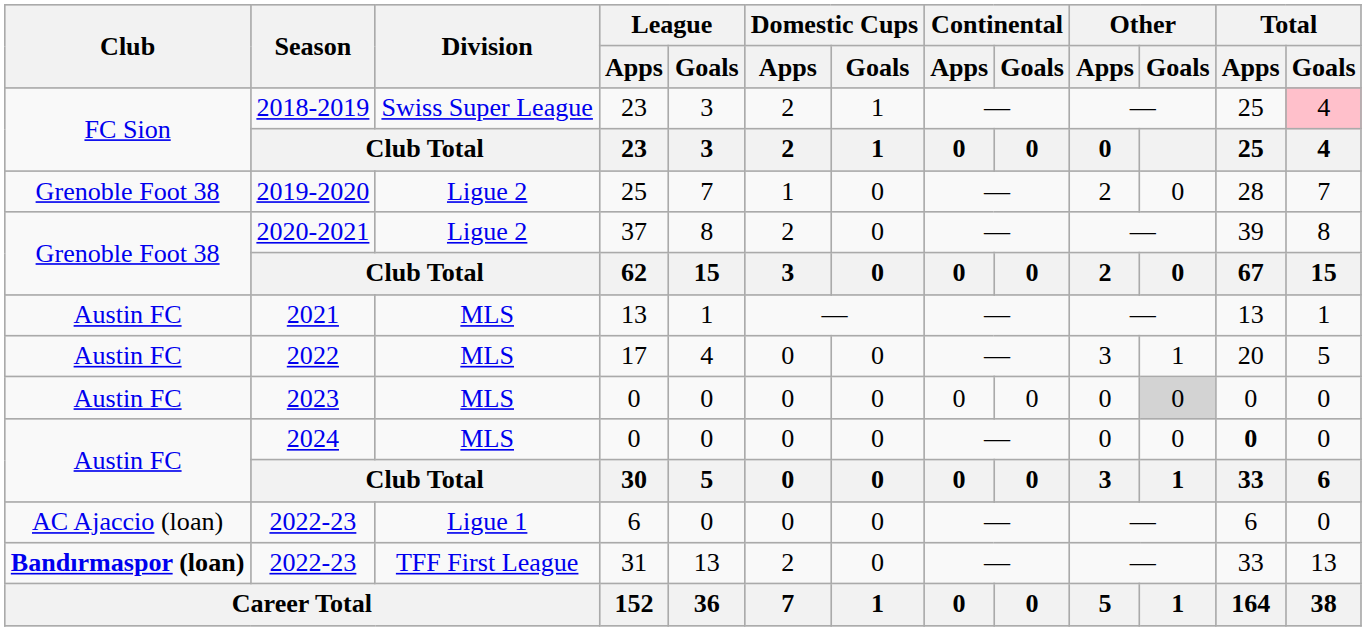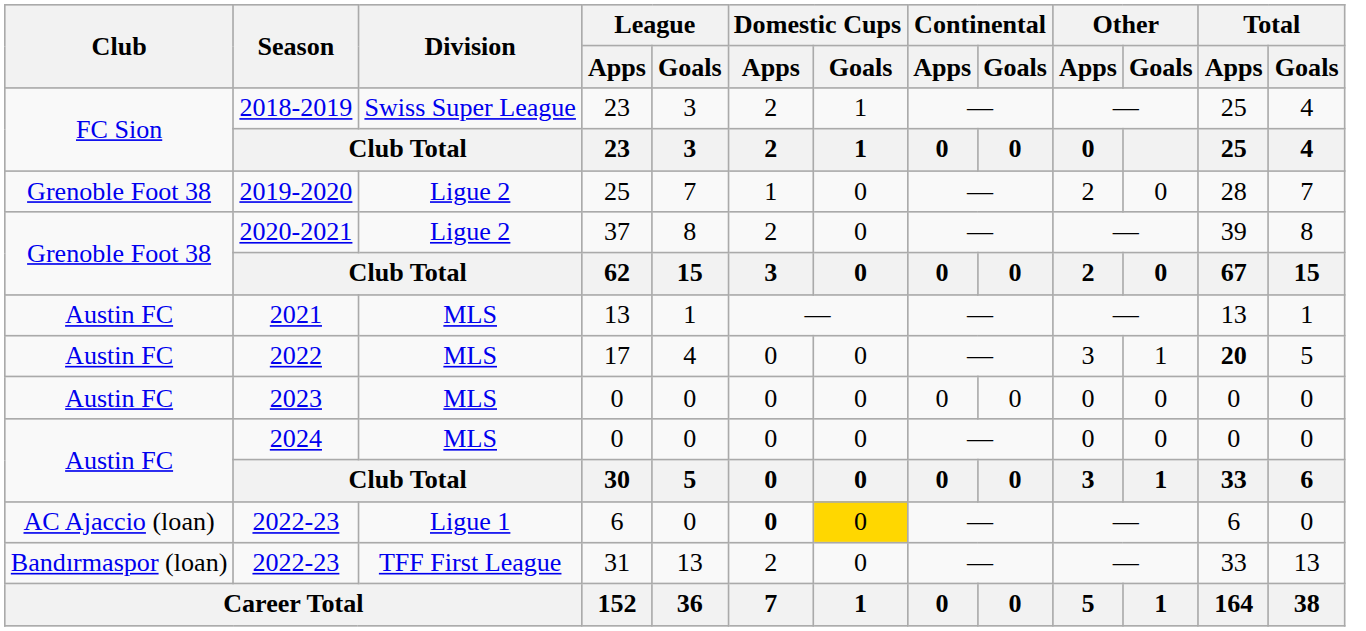(1324, 107) pink background -> (1307, 107) no background
(1251, 356) normal -> (1234, 356) bold
(1178, 397) lightgrey background -> (1161, 397) no background
(1251, 438) bold -> (1234, 438) normal
(788, 521) normal -> (771, 521) bold
(878, 521) no background -> (861, 521) gold background
(128, 562) bold -> (119, 562) normal
